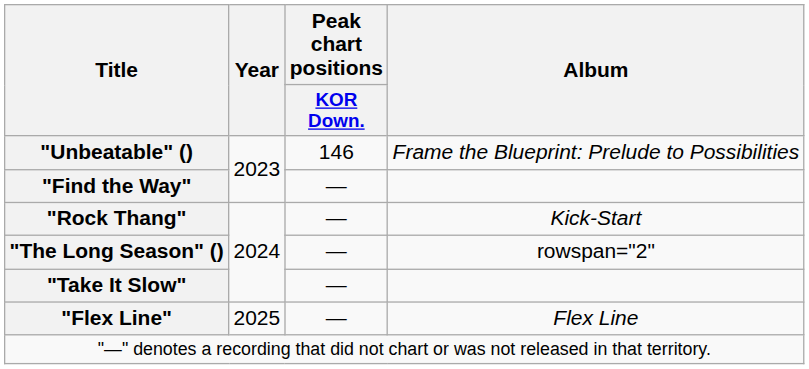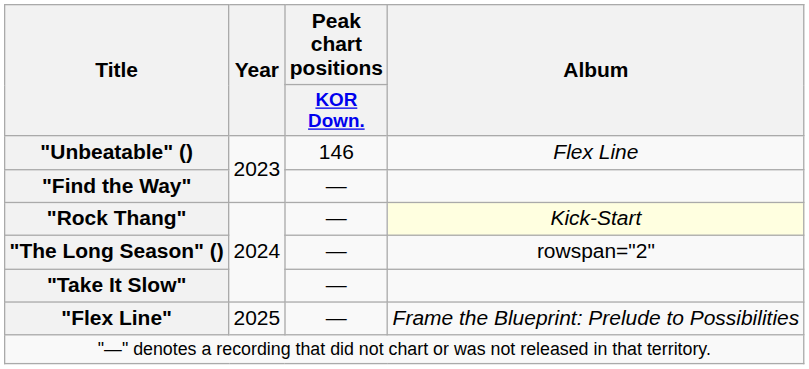(596, 152) Frame the Blueprint: Prelude to Possibilities -> (596, 152) Flex Line
(596, 218) no background -> (596, 218) lightyellow background
(596, 318) Flex Line -> (596, 318) Frame the Blueprint: Prelude to Possibilities
